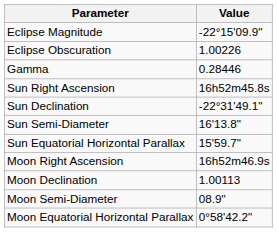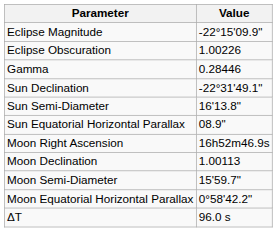- row: (61, 87)
(220, 143) 15'59.7" -> (212, 124) 08.9"
(212, 198) 08.9" -> (220, 180) 15'59.7"
+ row: (15, 217)
